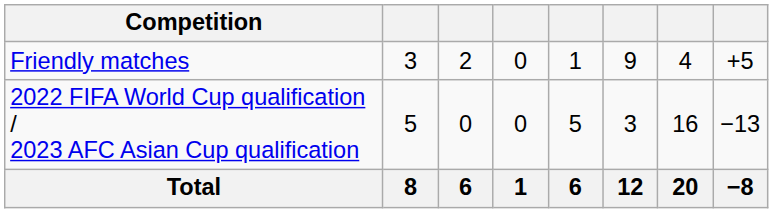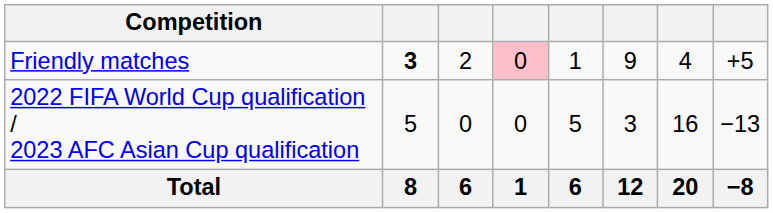(411, 60) normal -> (411, 60) bold
(520, 60) no background -> (520, 60) pink background
